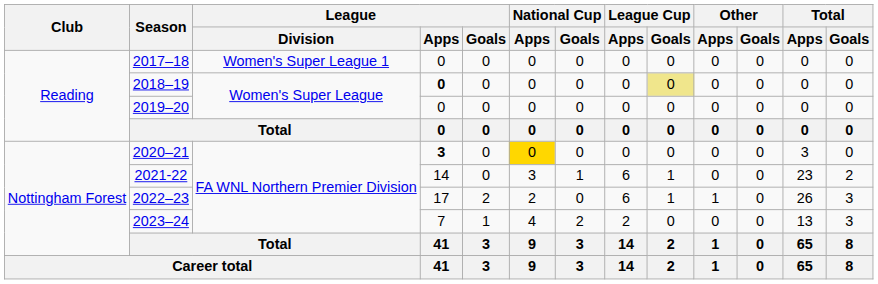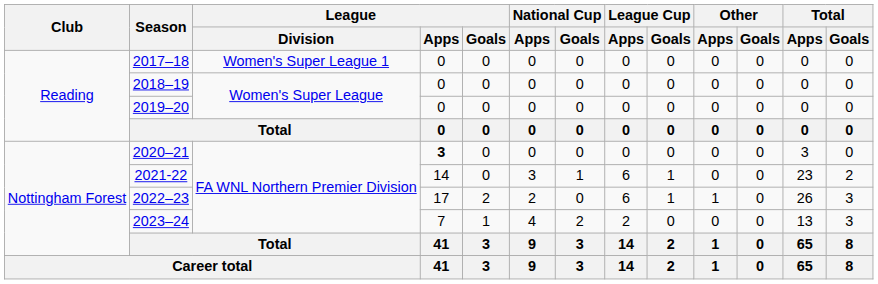(441, 84) bold -> (441, 84) normal
(671, 84) khaki background -> (671, 84) no background
(532, 152) gold background -> (532, 152) no background
